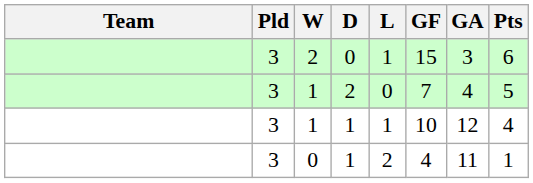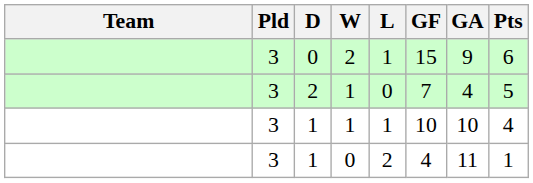columns swapped: (313, 21) <-> (350, 21)
(467, 56) 3 -> (467, 56) 9
(467, 125) 12 -> (467, 125) 10
